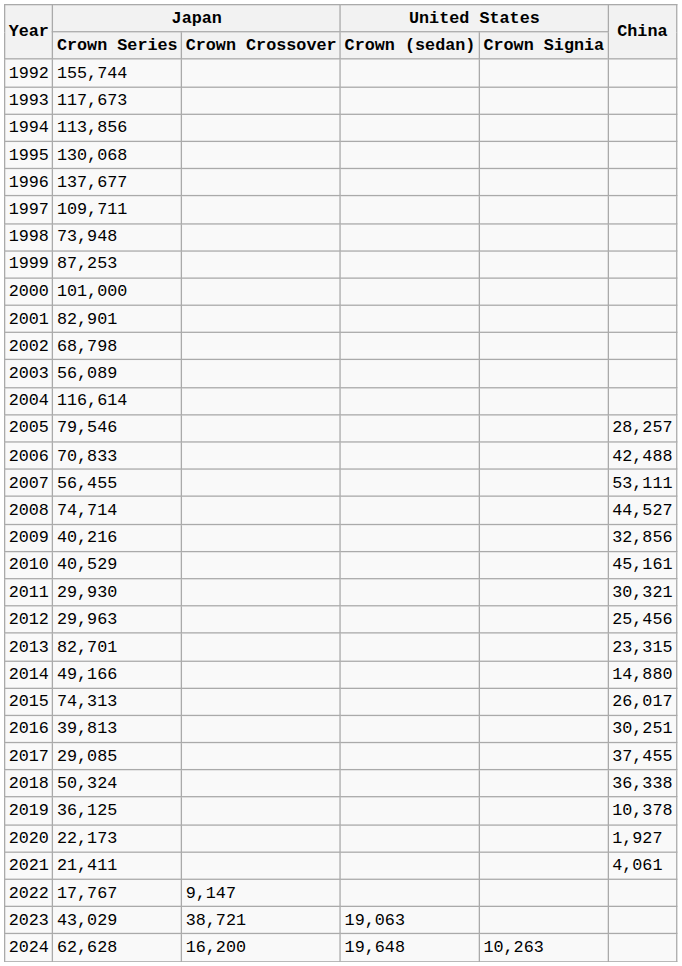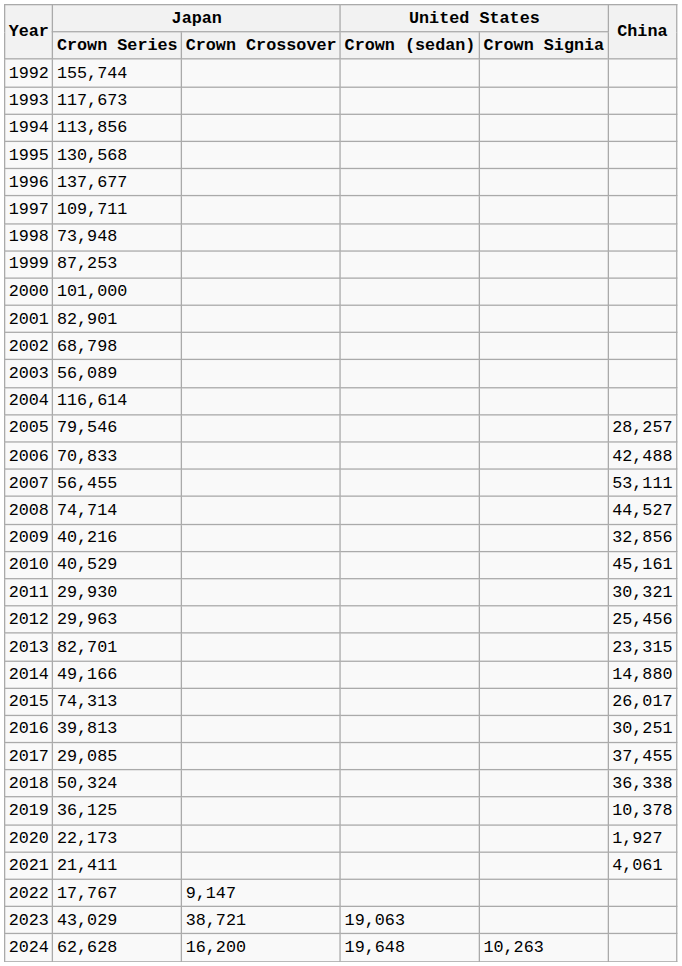(92, 155) 130,068 -> (92, 155) 130,568
